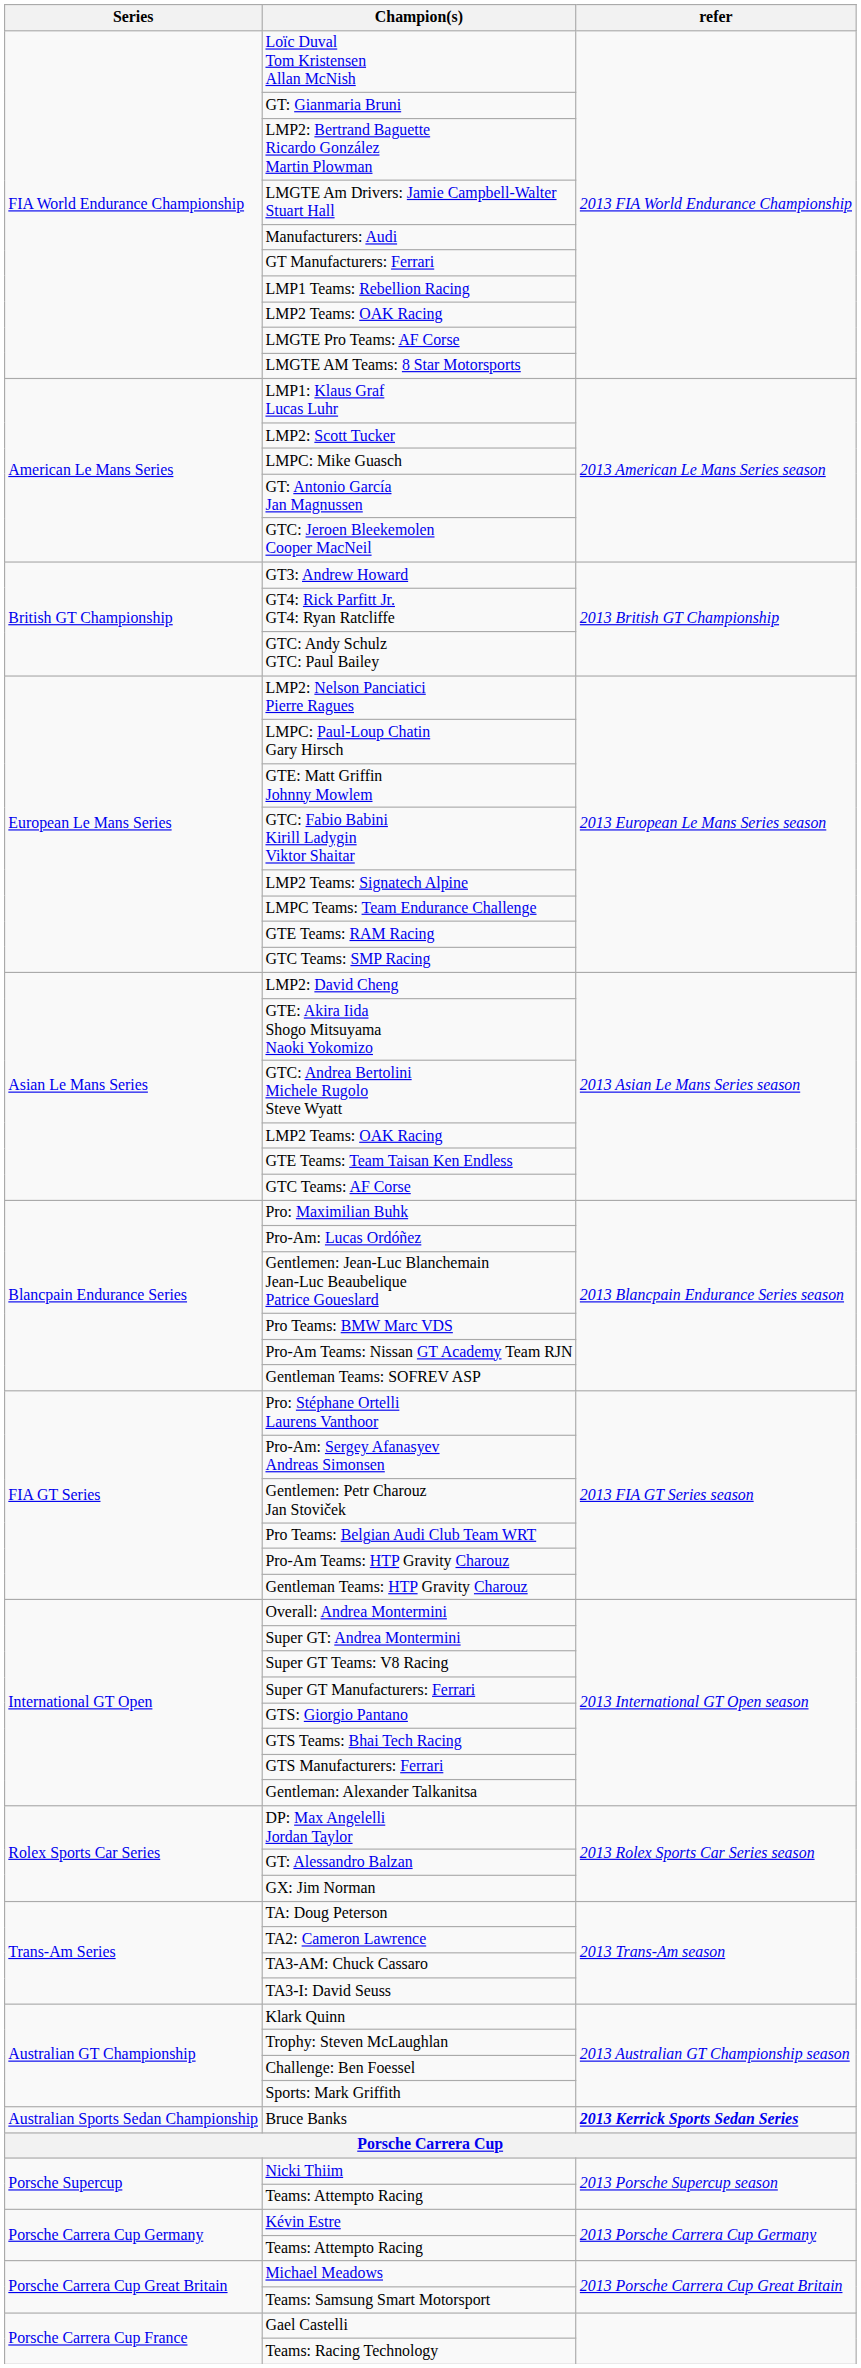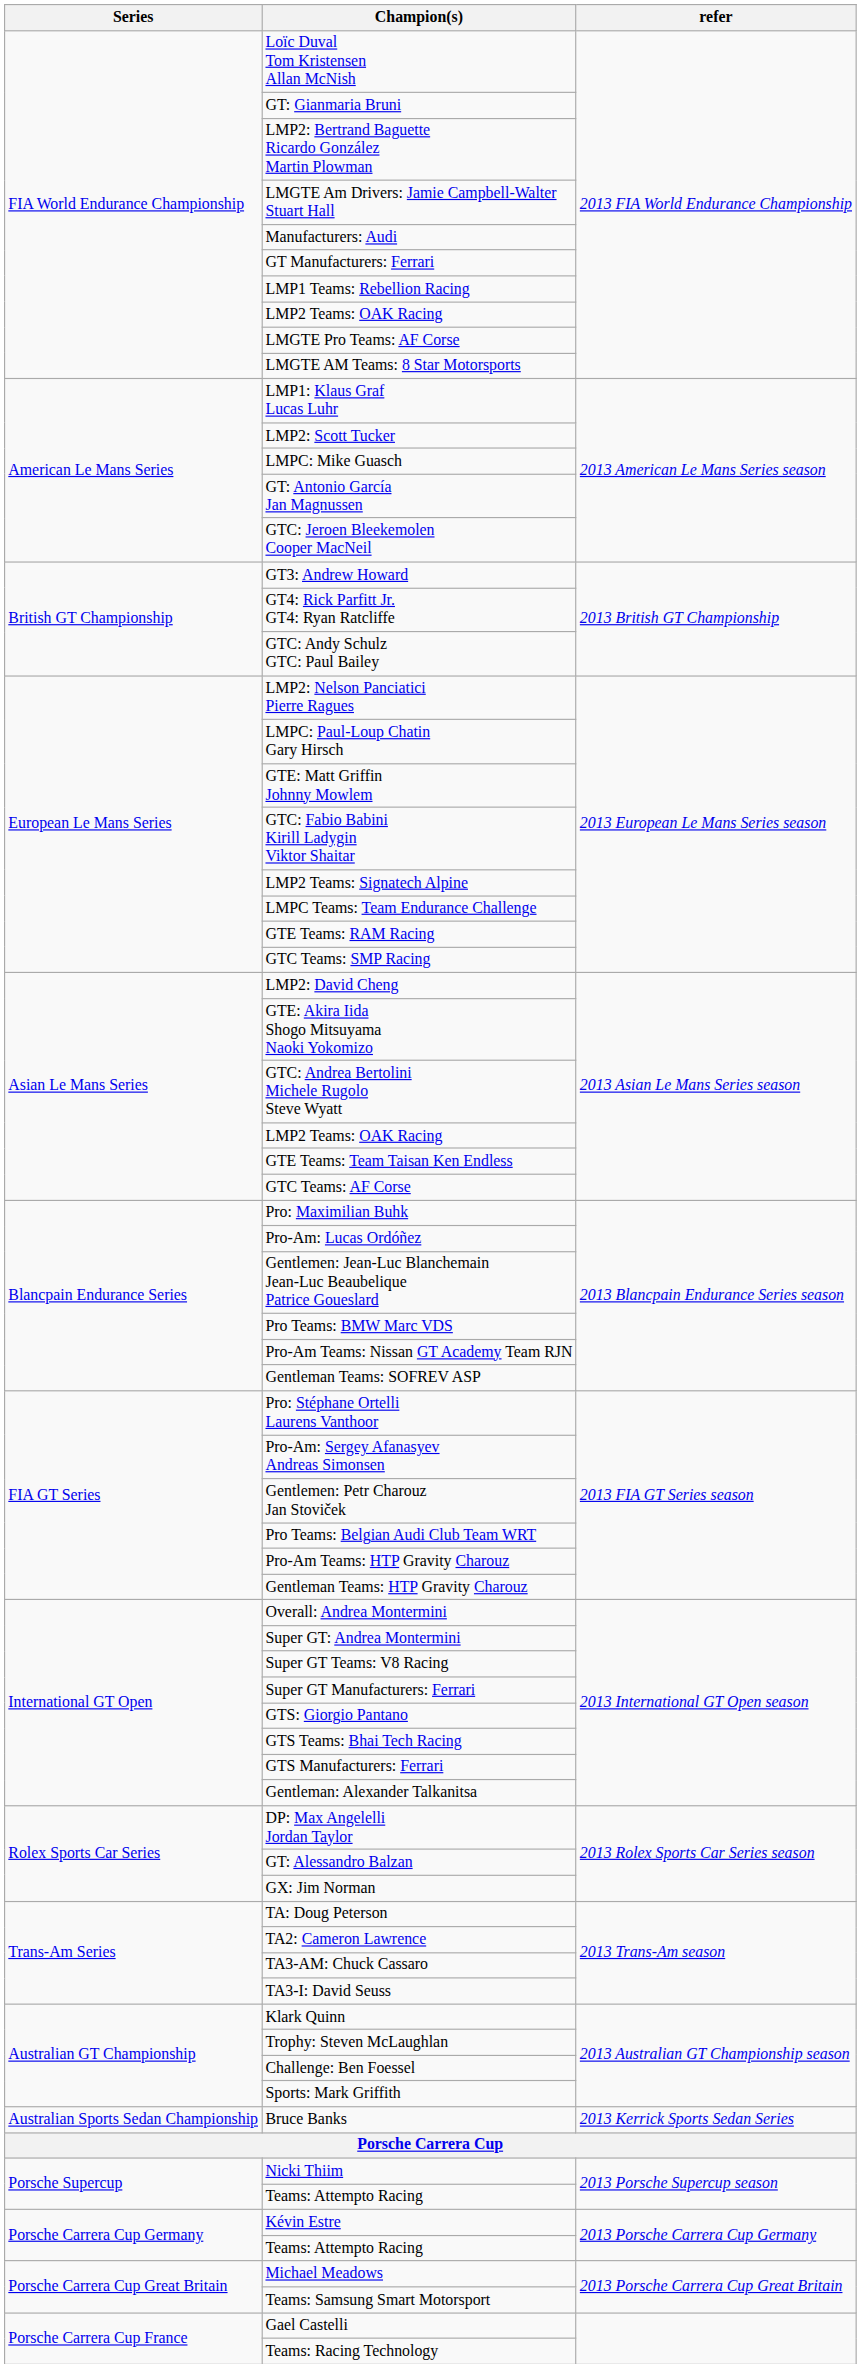(689, 2119) bold -> (687, 2119) normal
